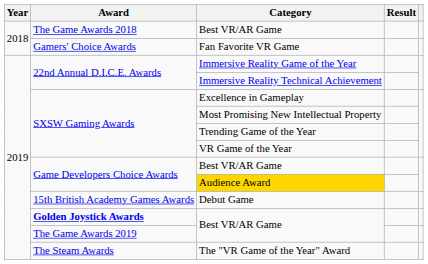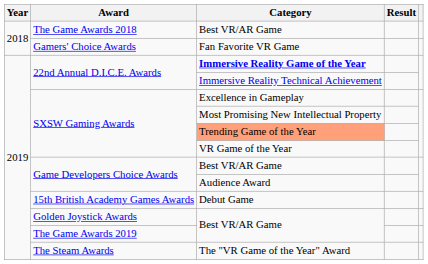(278, 64) normal -> (282, 64) bold
(257, 132) no background -> (257, 132) lightsalmon background
(235, 183) gold background -> (235, 183) no background
(88, 217) bold -> (85, 217) normal
